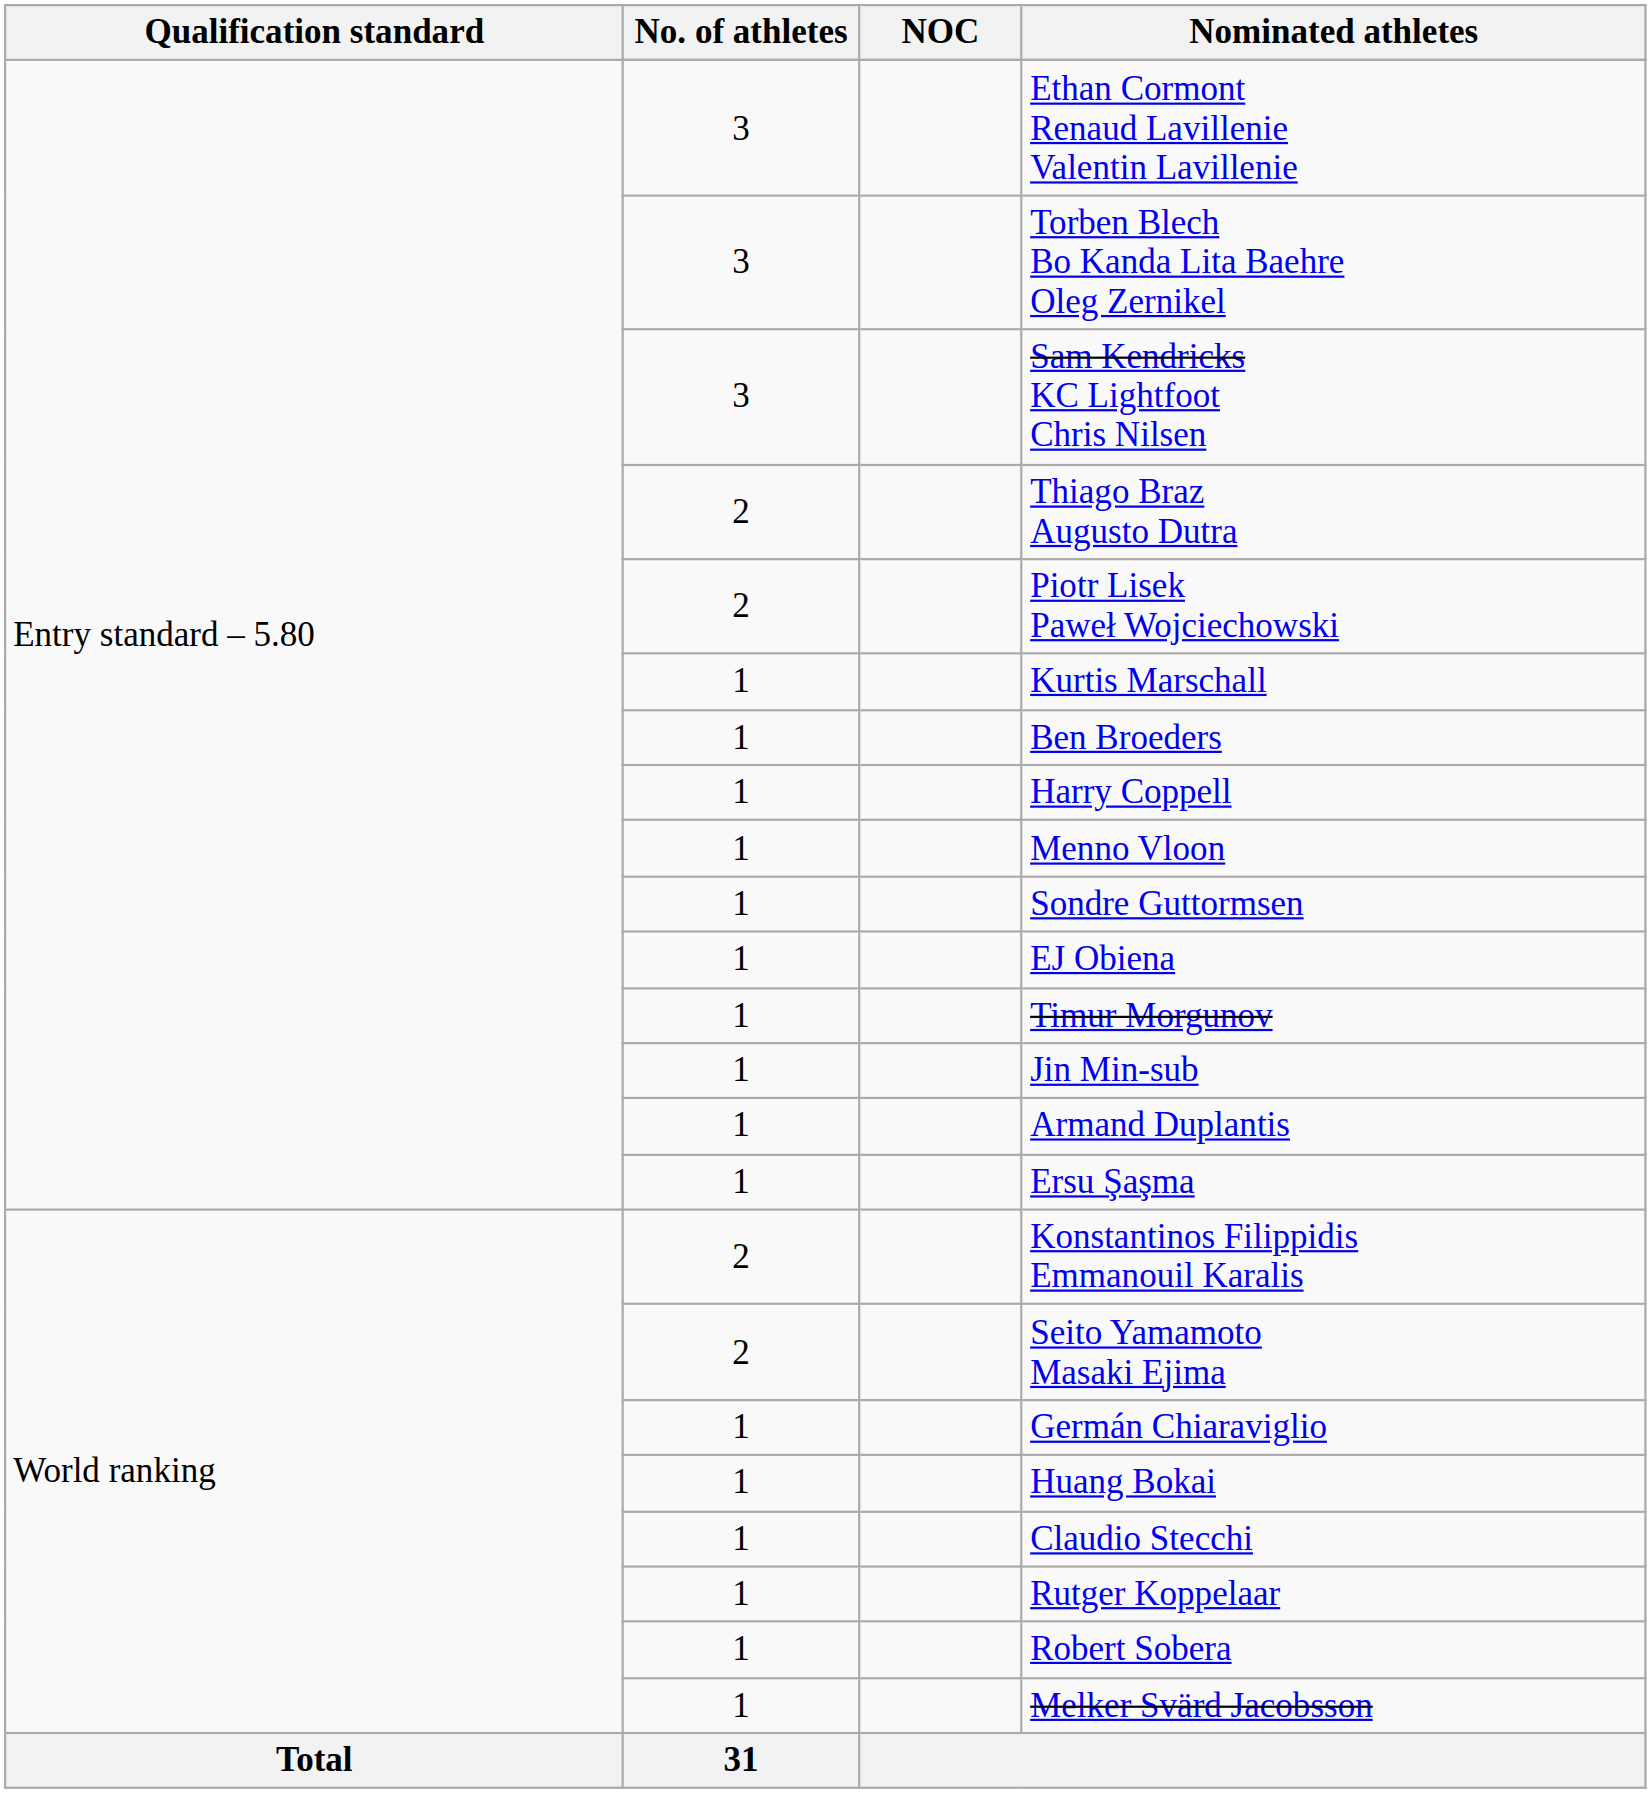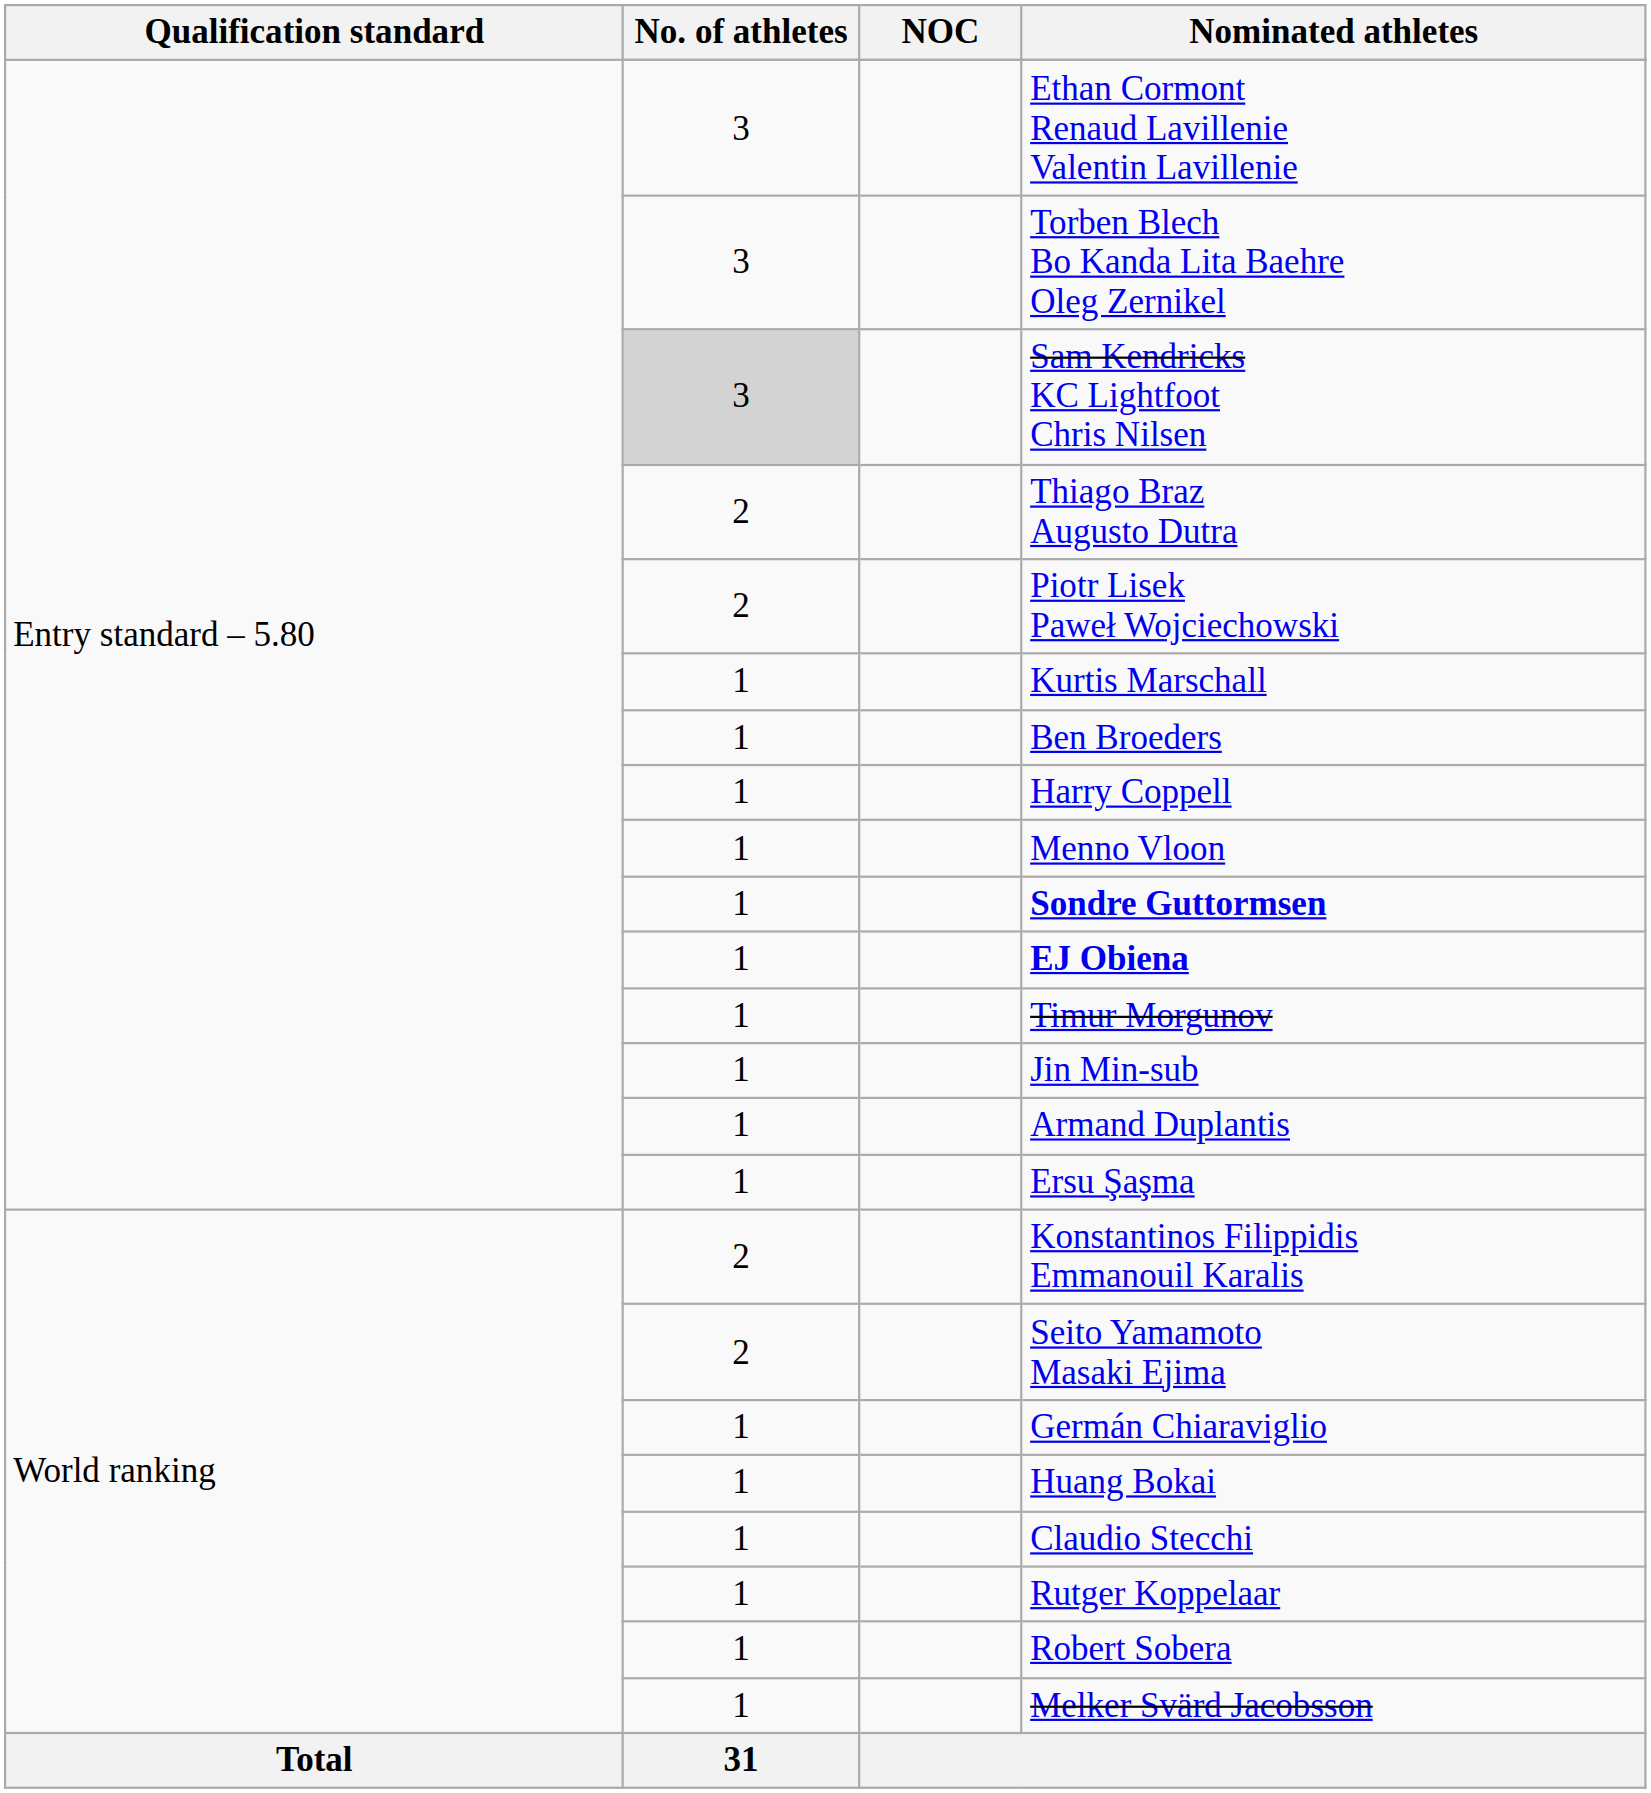(741, 396) no background -> (741, 396) lightgrey background
(1167, 903) normal -> (1178, 903) bold
(1103, 958) normal -> (1110, 958) bold
